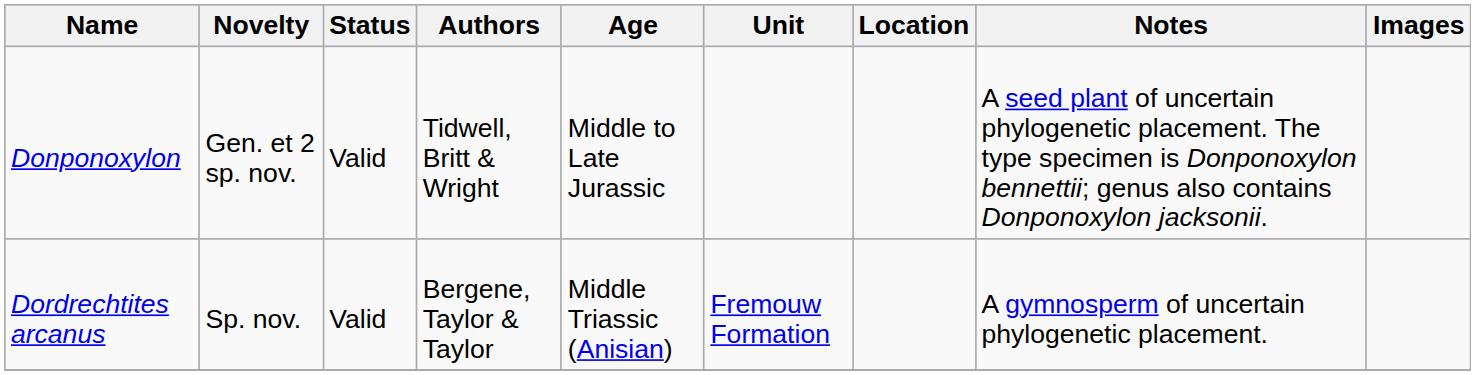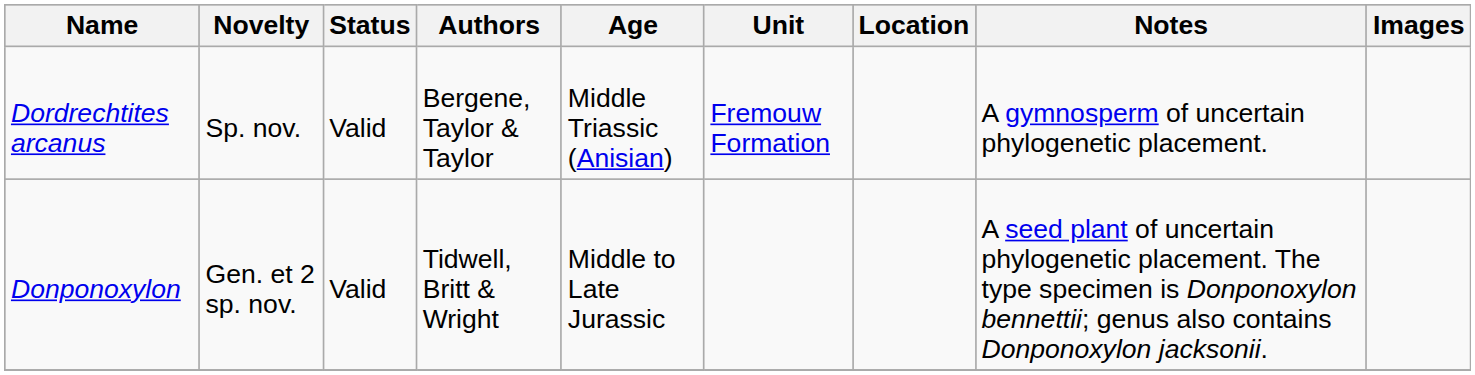rows swapped: (96, 157) <-> (90, 318)
